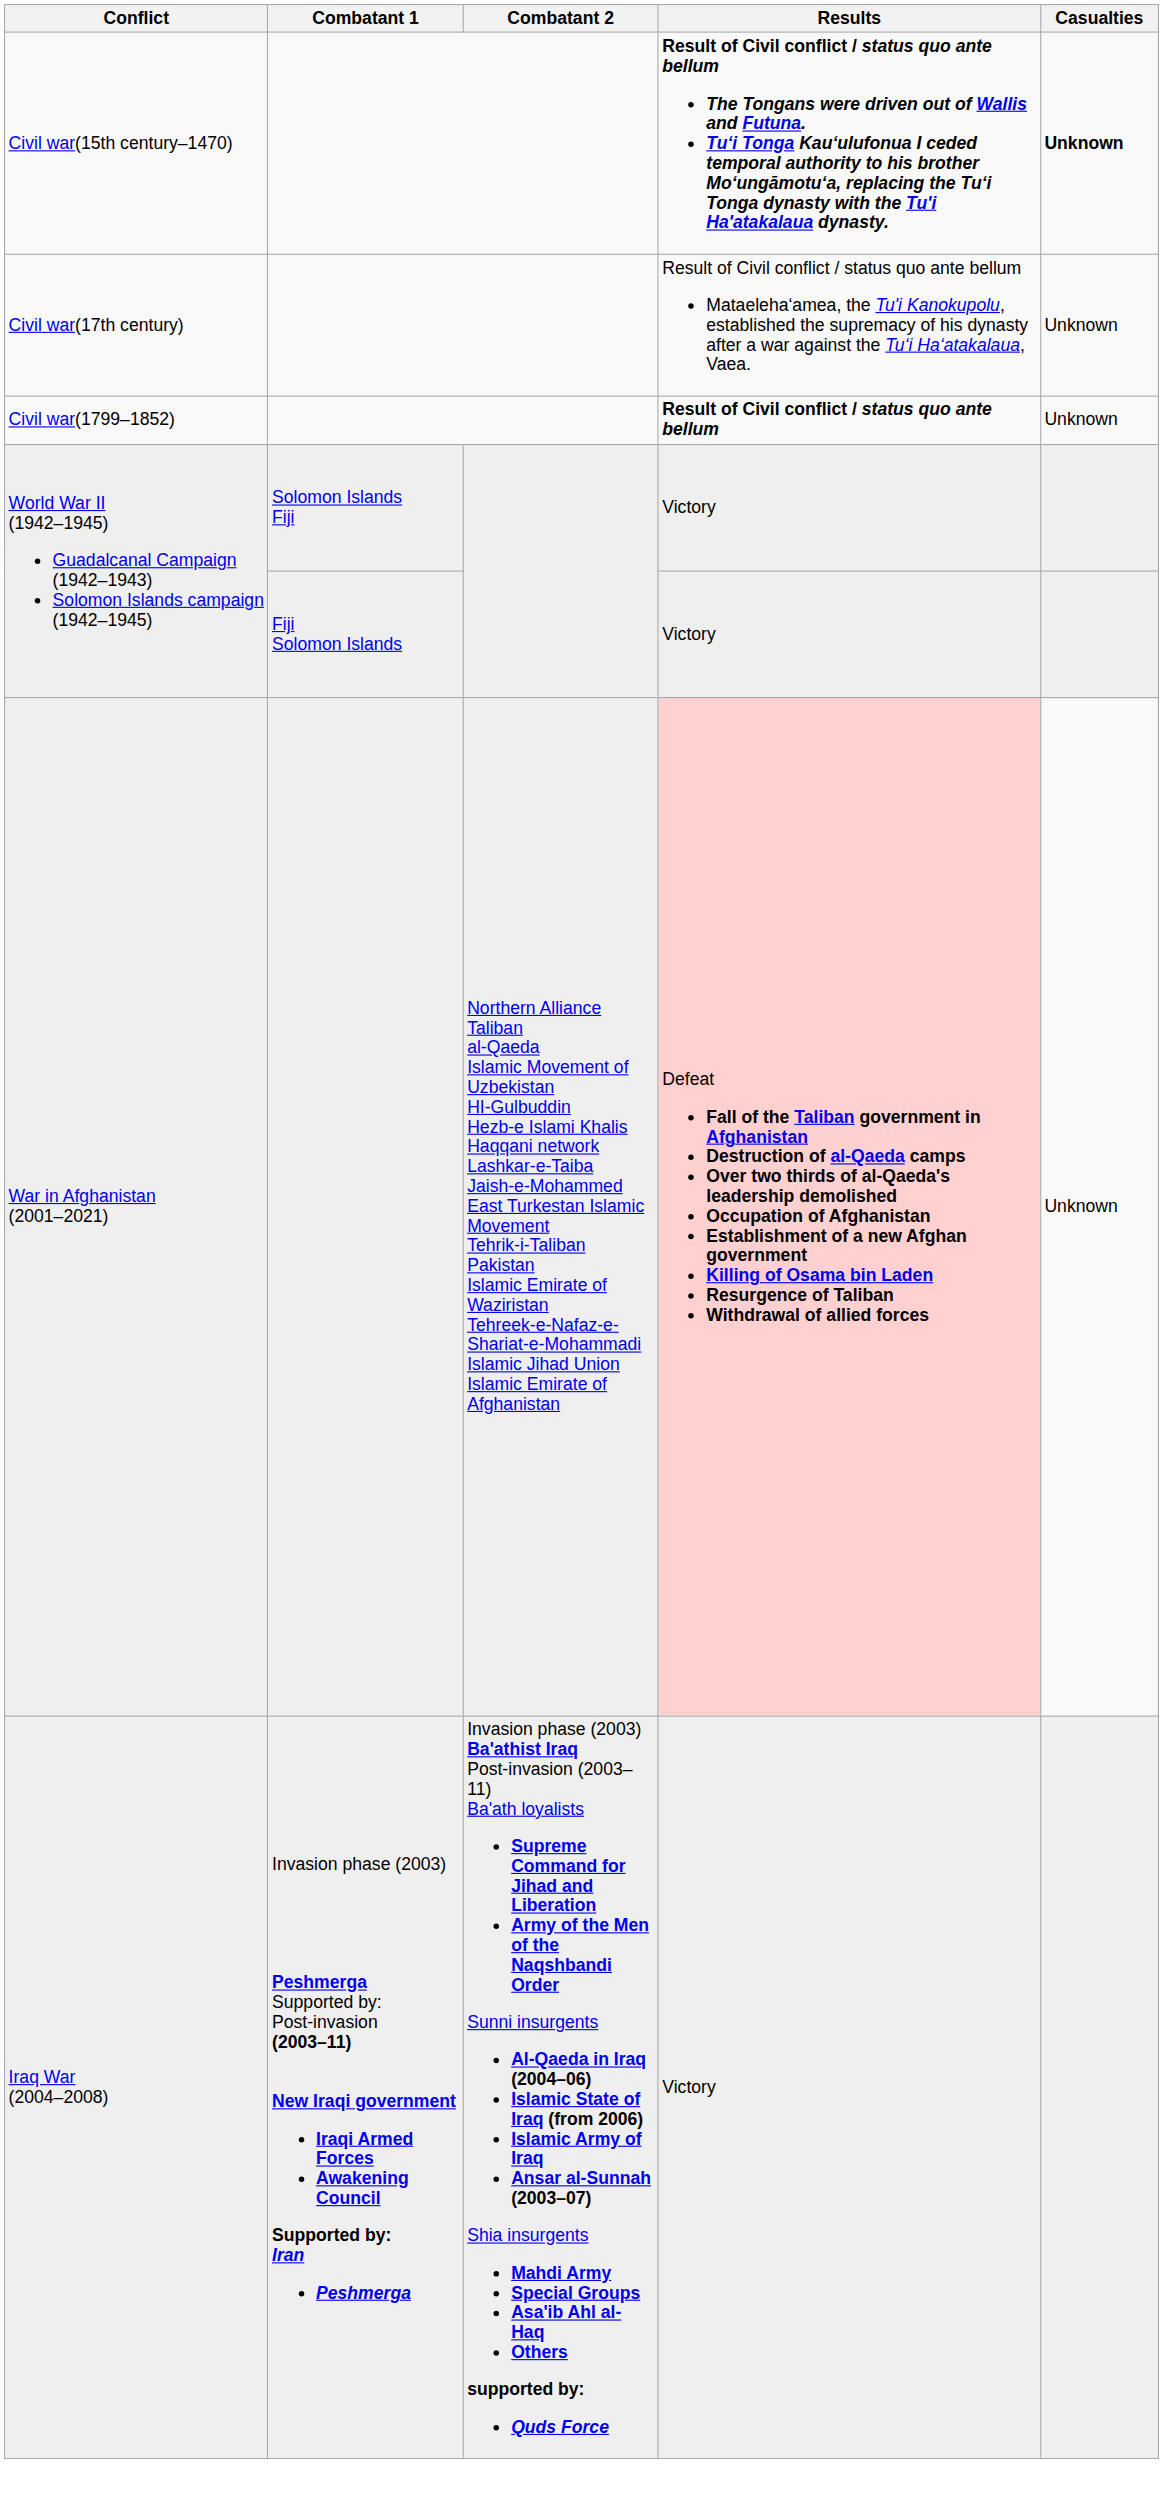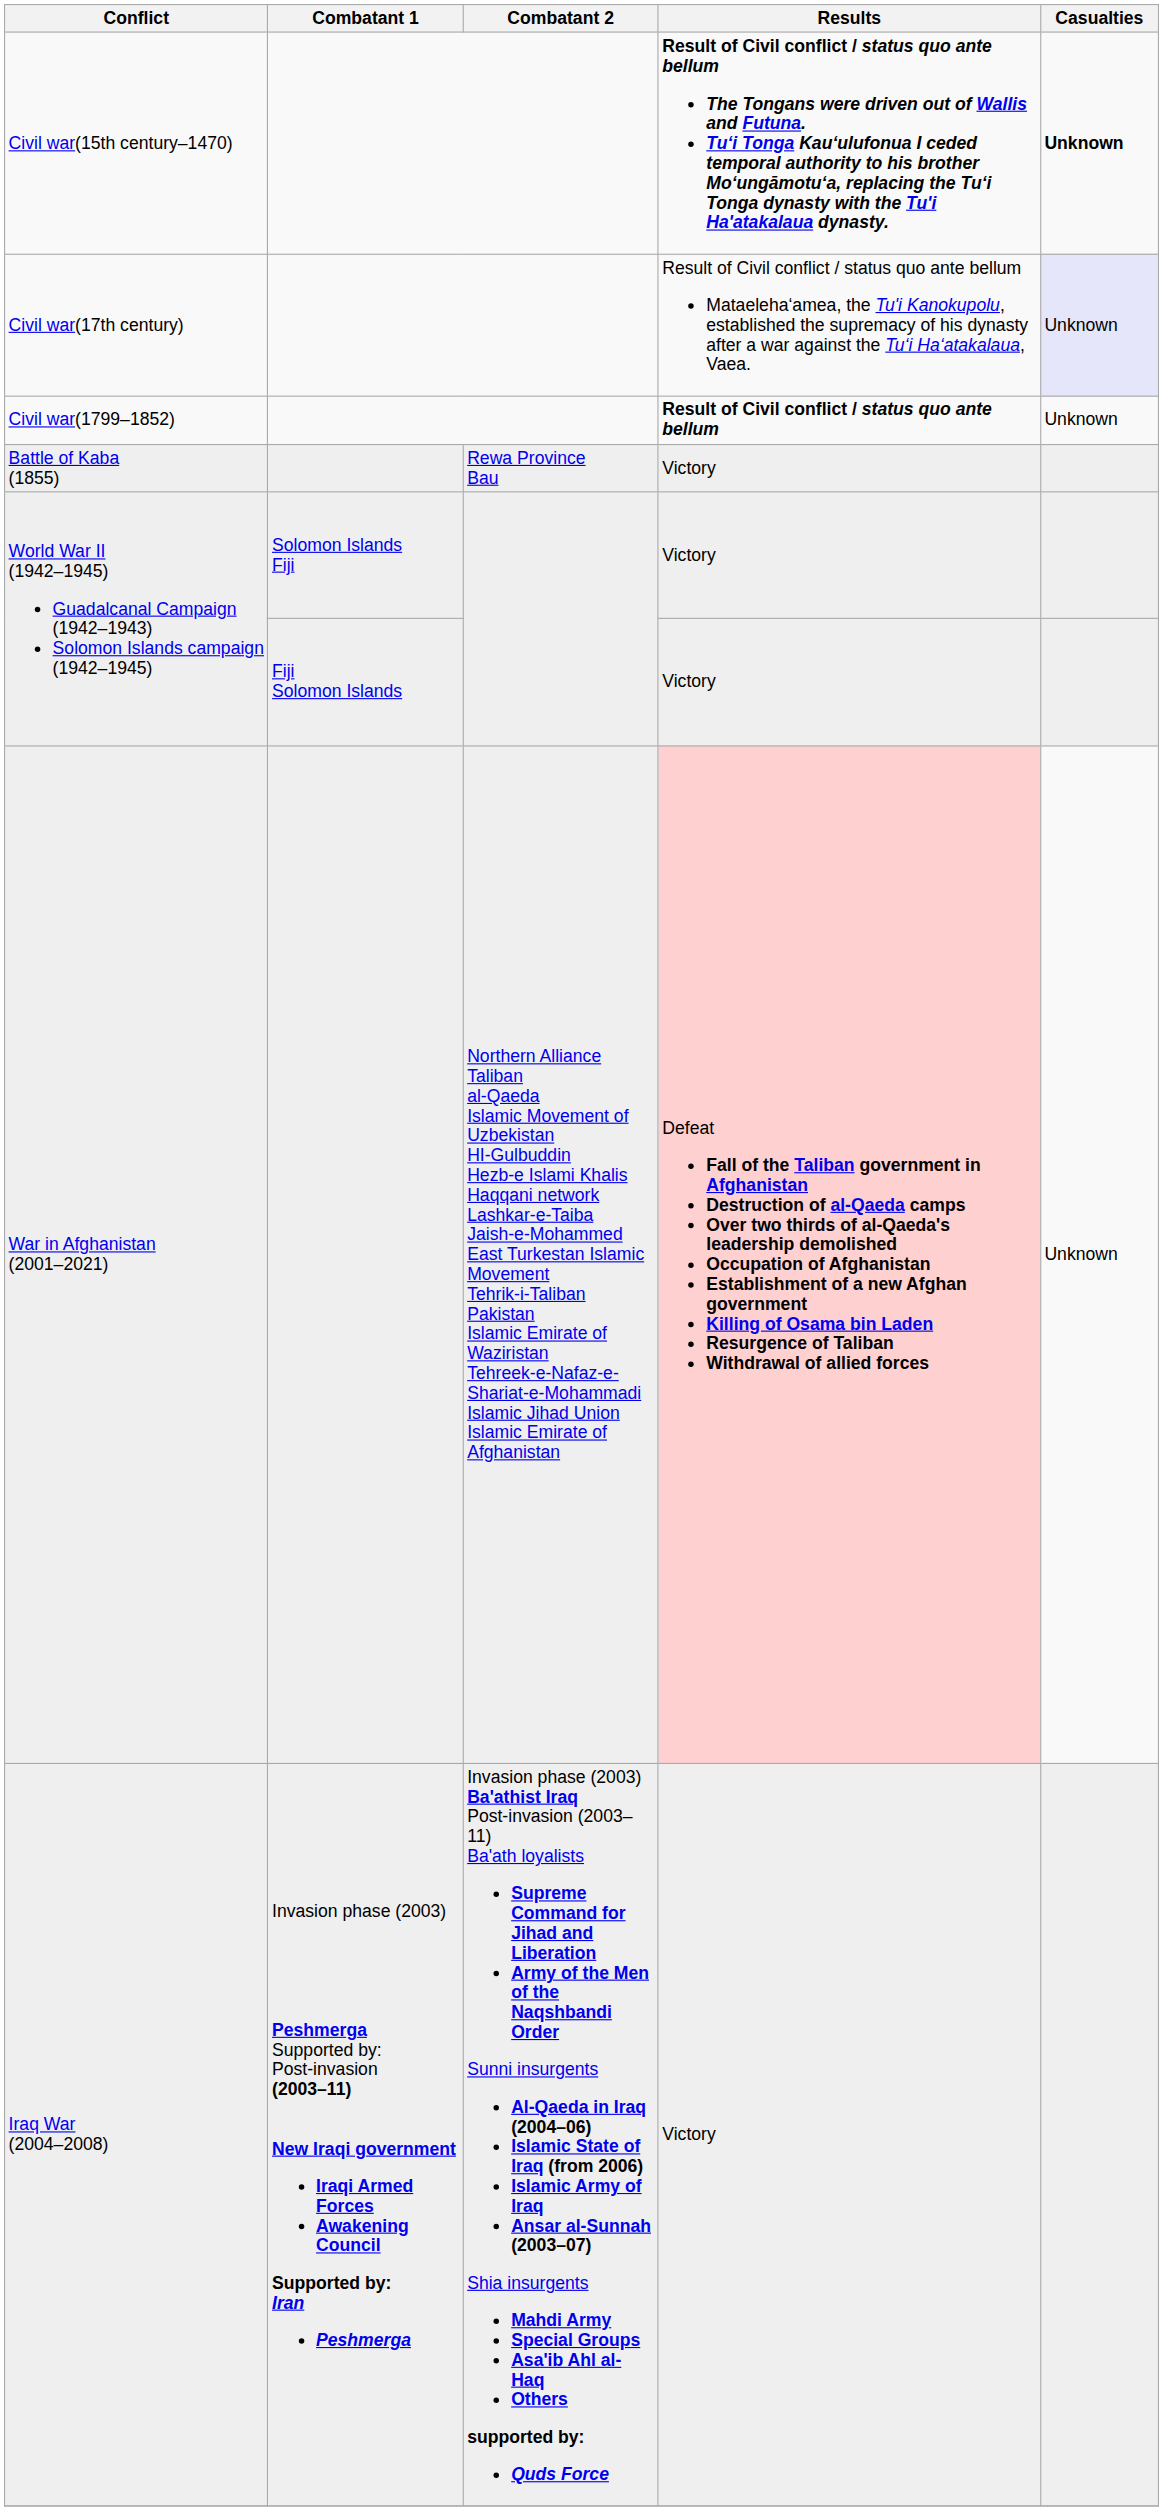(1081, 325) no background -> (1081, 325) lavender background
+ row: (64, 467)
